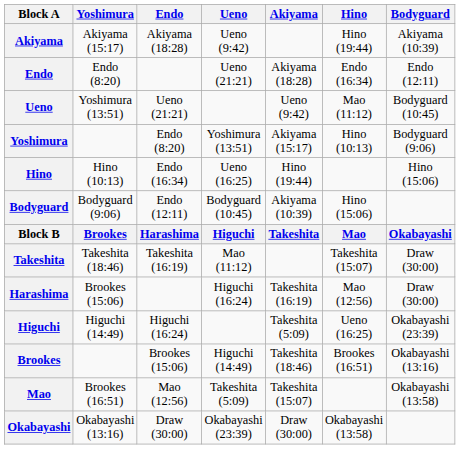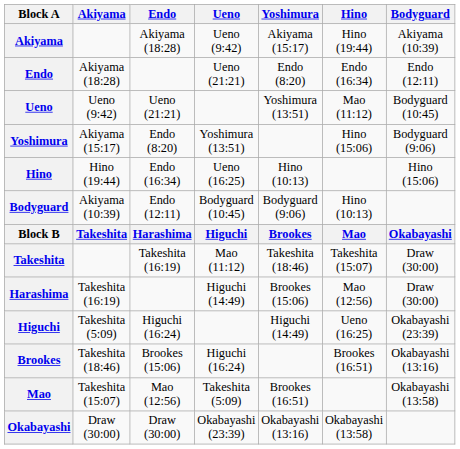columns swapped: (294, 14) <-> (105, 14)
(354, 140) Hino (10:13) -> (354, 140) Hino (15:06)
(354, 207) Hino (15:06) -> (354, 207) Hino (10:13)
(234, 294) Higuchi (16:24) -> (226, 294) Higuchi (14:49)
(234, 360) Higuchi (14:49) -> (226, 360) Higuchi (16:24)
